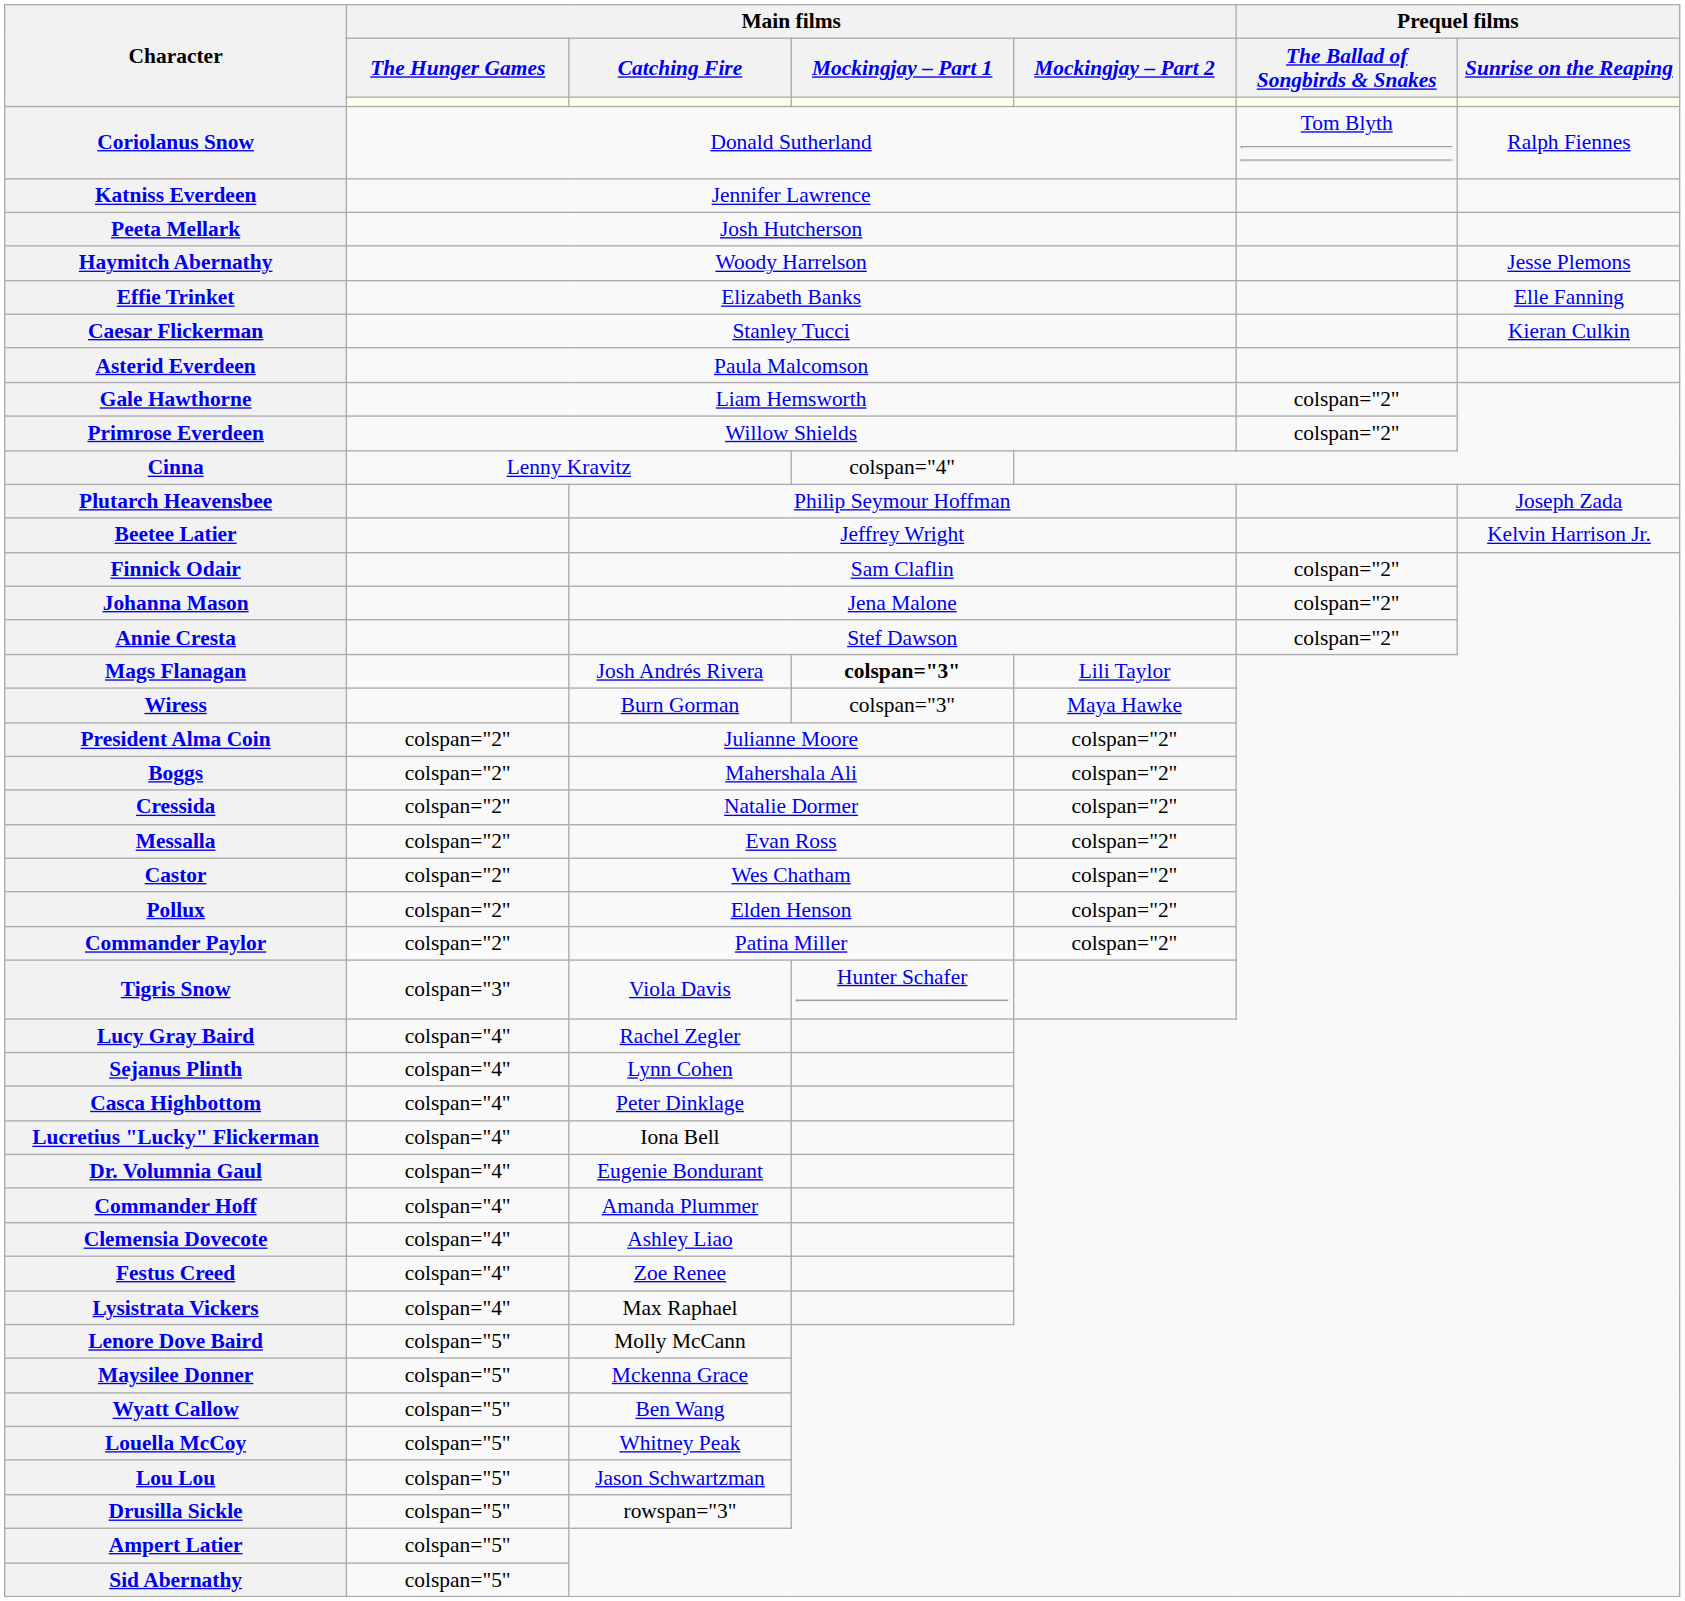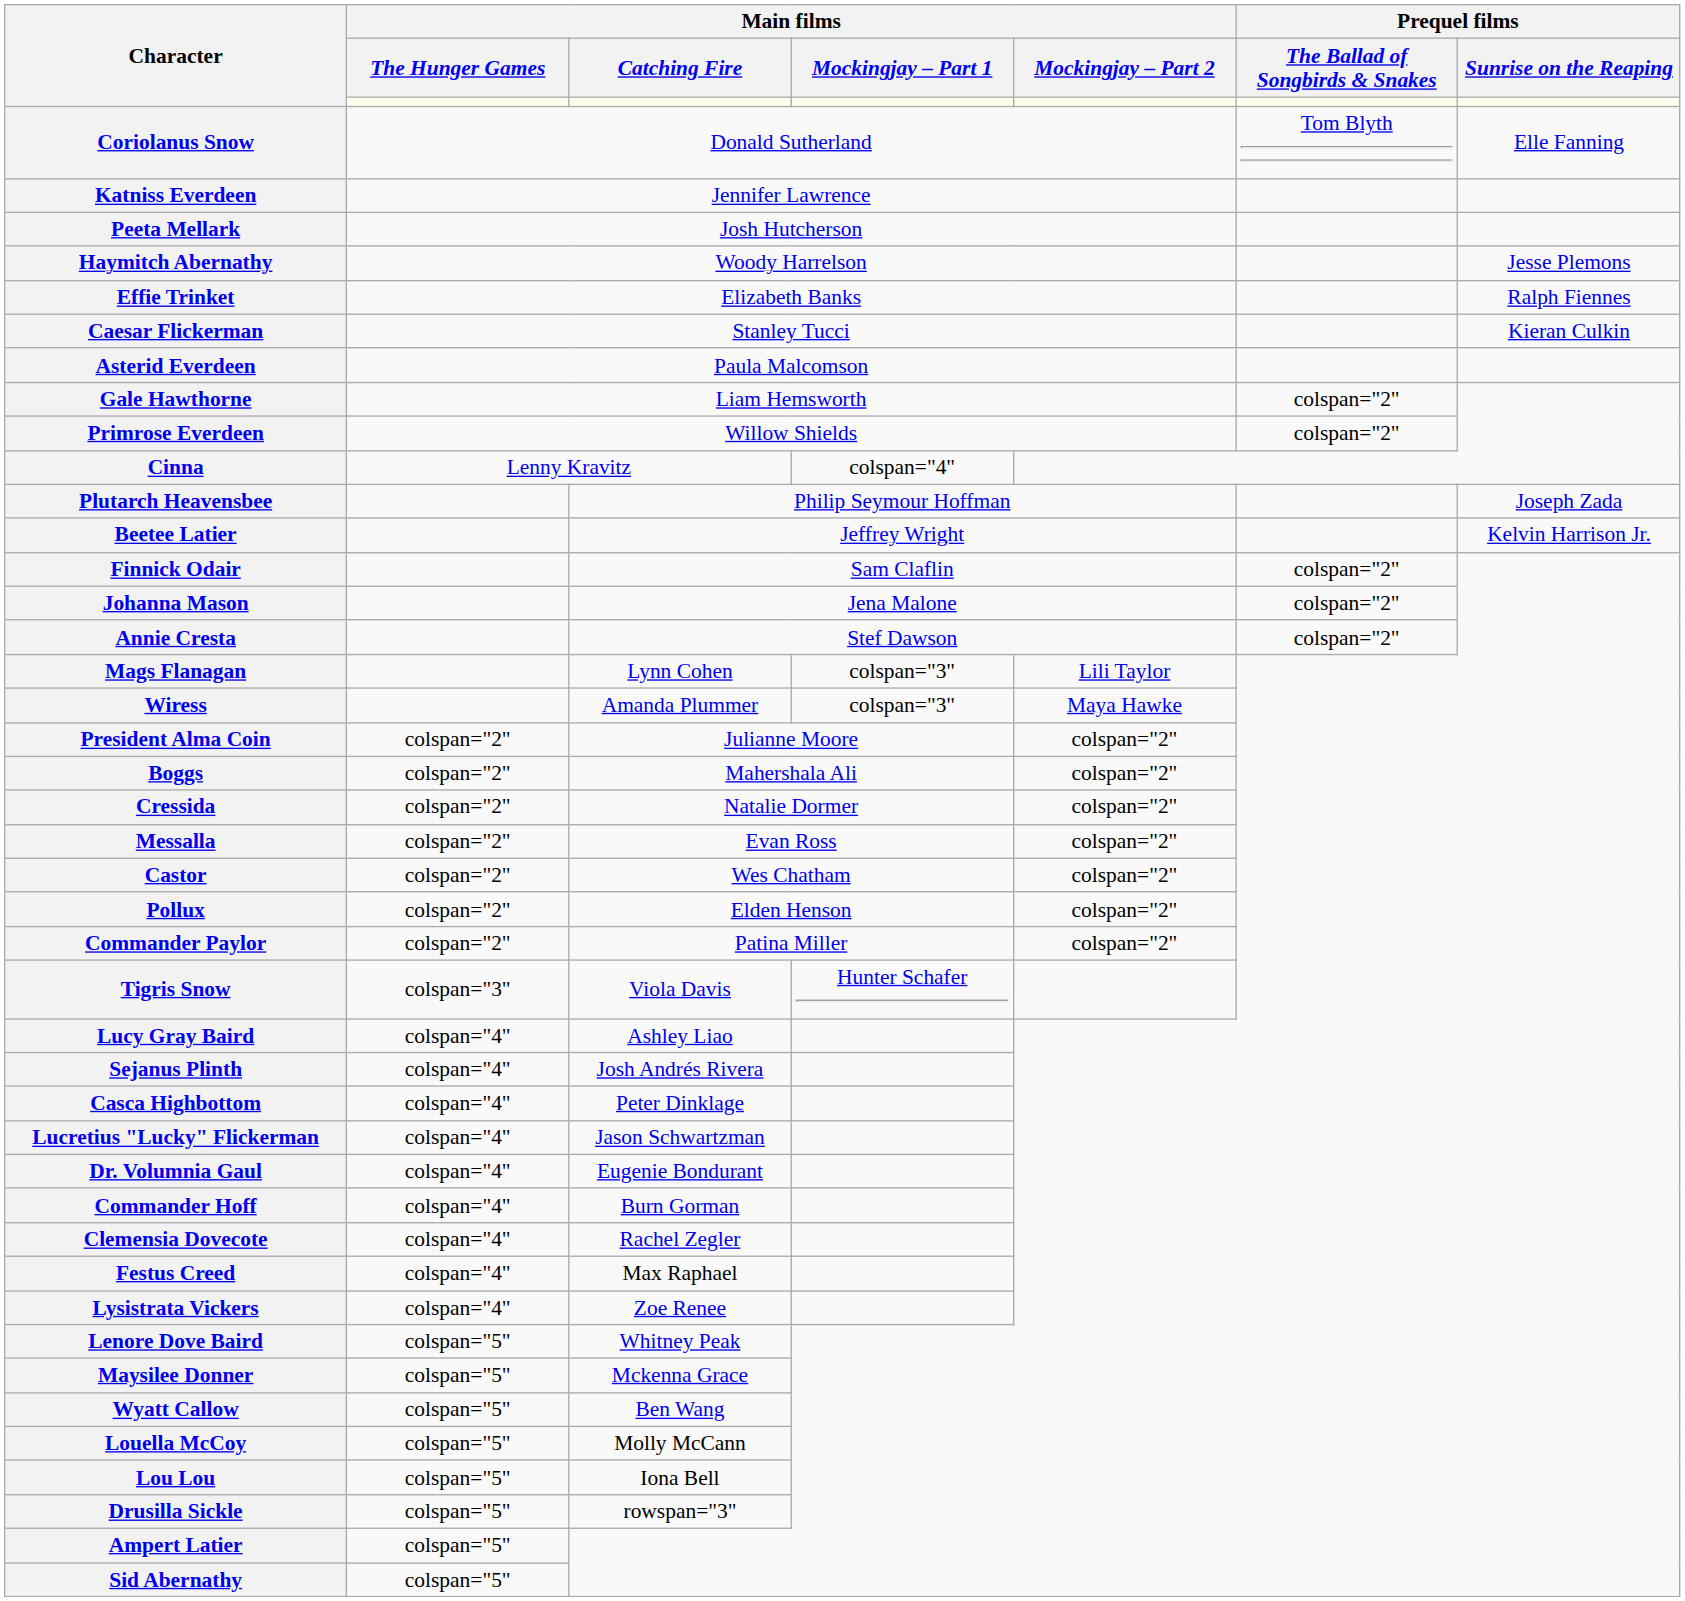(1569, 142) Ralph Fiennes -> (1569, 142) Elle Fanning
(1569, 297) Elle Fanning -> (1569, 297) Ralph Fiennes
(680, 671) Josh Andrés Rivera -> (680, 671) Lynn Cohen
(902, 671) bold -> (902, 671) normal
(680, 705) Burn Gorman -> (680, 705) Amanda Plummer
(680, 1035) Rachel Zegler -> (680, 1035) Ashley Liao
(680, 1069) Lynn Cohen -> (680, 1069) Josh Andrés Rivera
(680, 1137) Iona Bell -> (680, 1137) Jason Schwartzman
(680, 1205) Amanda Plummer -> (680, 1205) Burn Gorman
(680, 1239) Ashley Liao -> (680, 1239) Rachel Zegler
(680, 1273) Zoe Renee -> (680, 1273) Max Raphael
(680, 1307) Max Raphael -> (680, 1307) Zoe Renee
(680, 1341) Molly McCann -> (680, 1341) Whitney Peak
(680, 1443) Whitney Peak -> (680, 1443) Molly McCann
(680, 1477) Jason Schwartzman -> (680, 1477) Iona Bell
